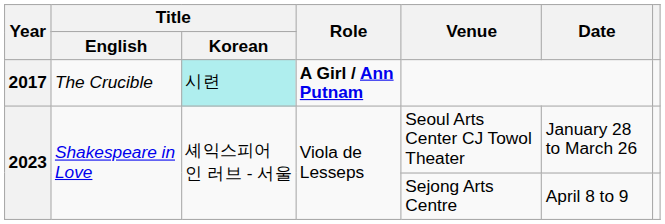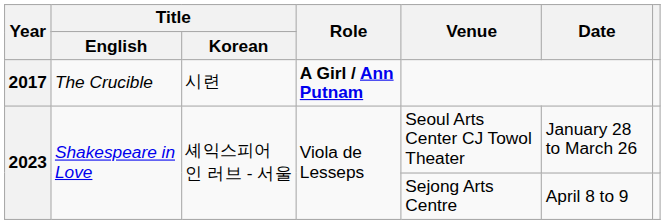(203, 82) paleturquoise background -> (203, 82) no background
